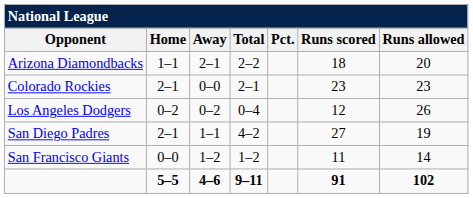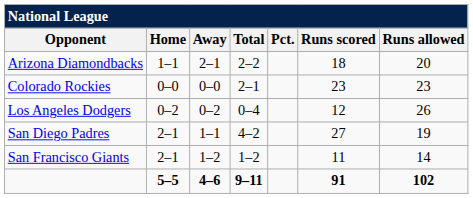(168, 87) 2–1 -> (168, 87) 0–0
(168, 157) 0–0 -> (168, 157) 2–1
